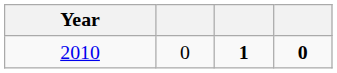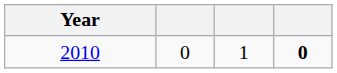(244, 51) bold -> (244, 51) normal
